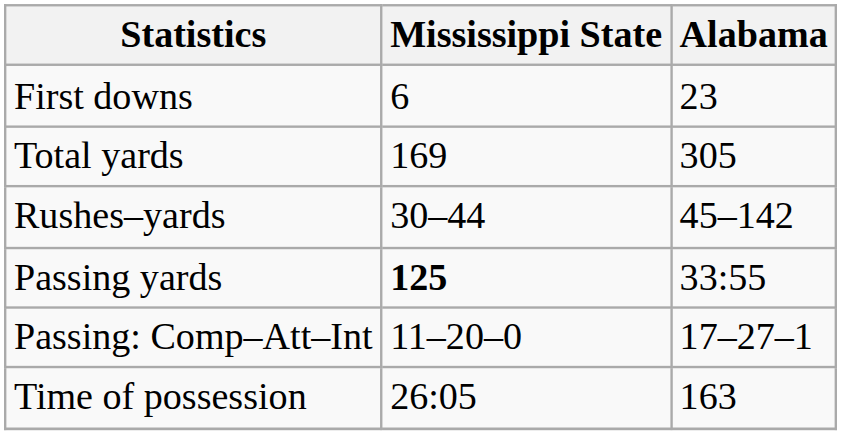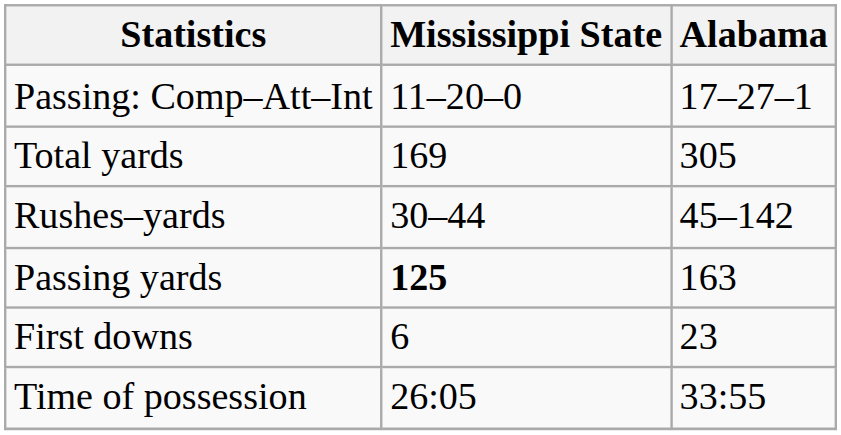rows swapped: (103, 95) <-> (193, 336)
(723, 276) 33:55 -> (708, 276) 163
(708, 397) 163 -> (723, 397) 33:55
